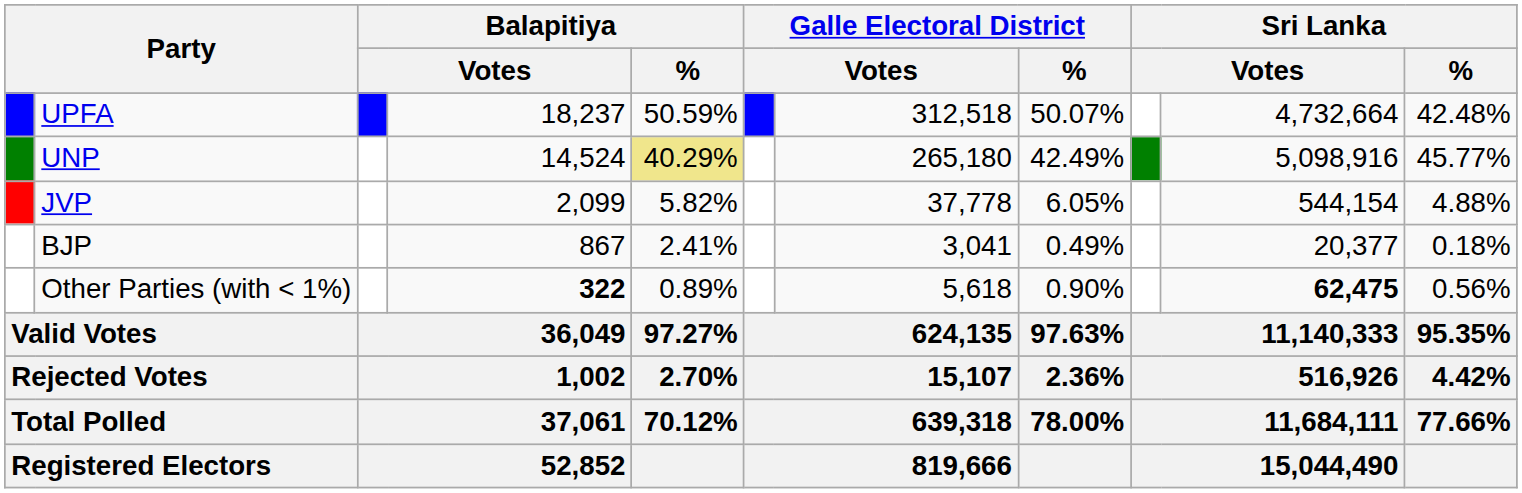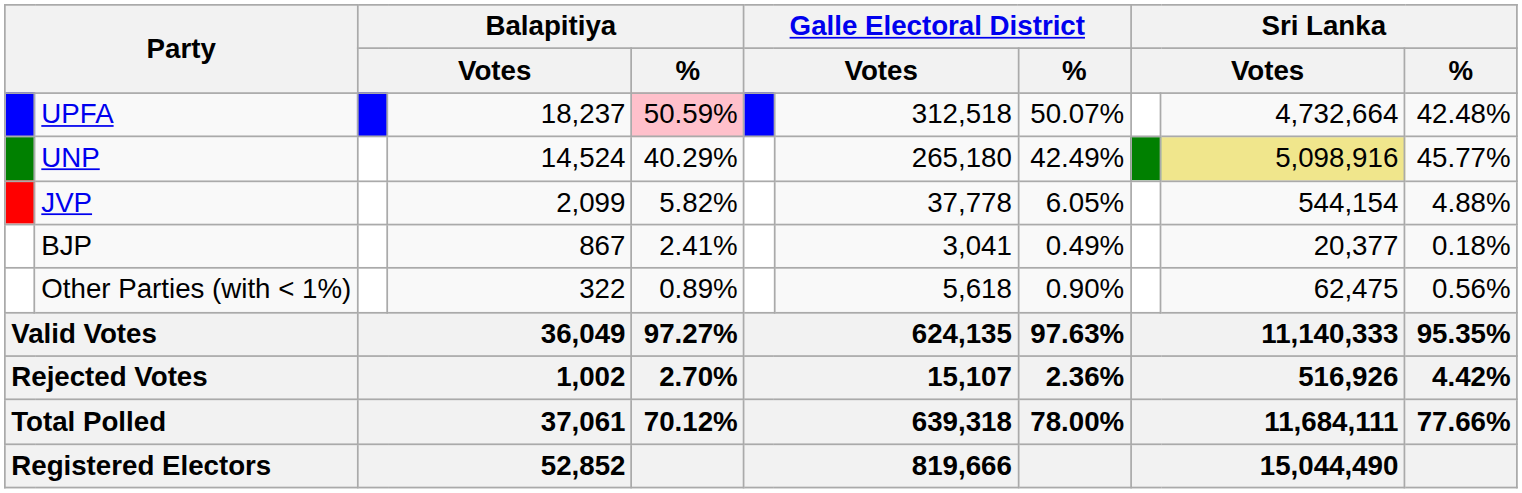(691, 114) no background -> (691, 114) pink background
(691, 158) khaki background -> (691, 158) no background
(1337, 158) no background -> (1337, 158) khaki background
(602, 289) bold -> (602, 289) normal
(1356, 289) bold -> (1356, 289) normal
